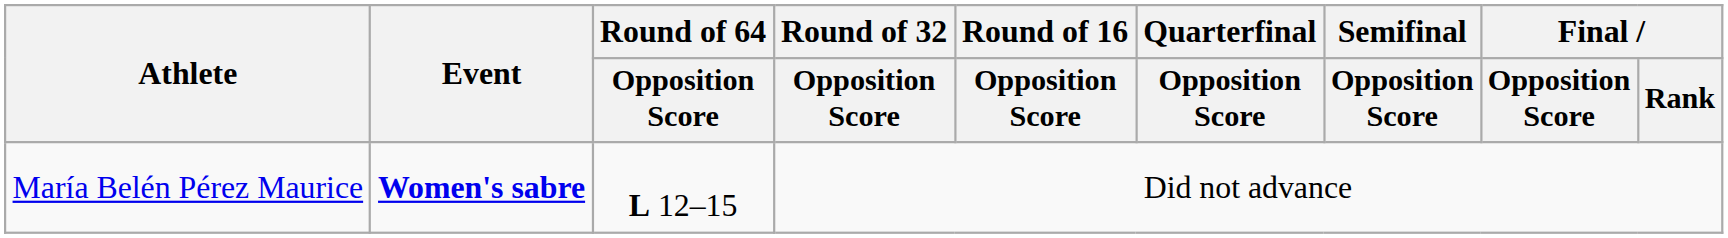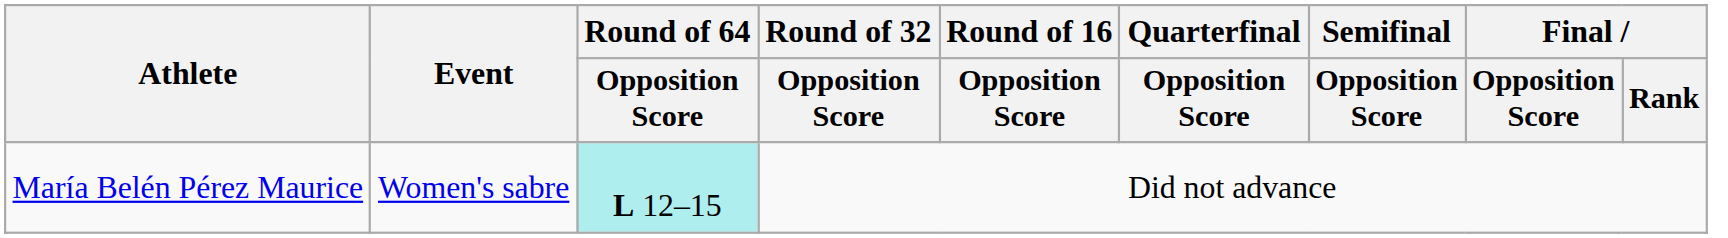(482, 187) bold -> (474, 187) normal
(683, 206) no background -> (667, 206) paleturquoise background
